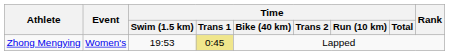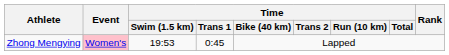(106, 43) no background -> (106, 43) pink background
(215, 43) khaki background -> (215, 43) no background
